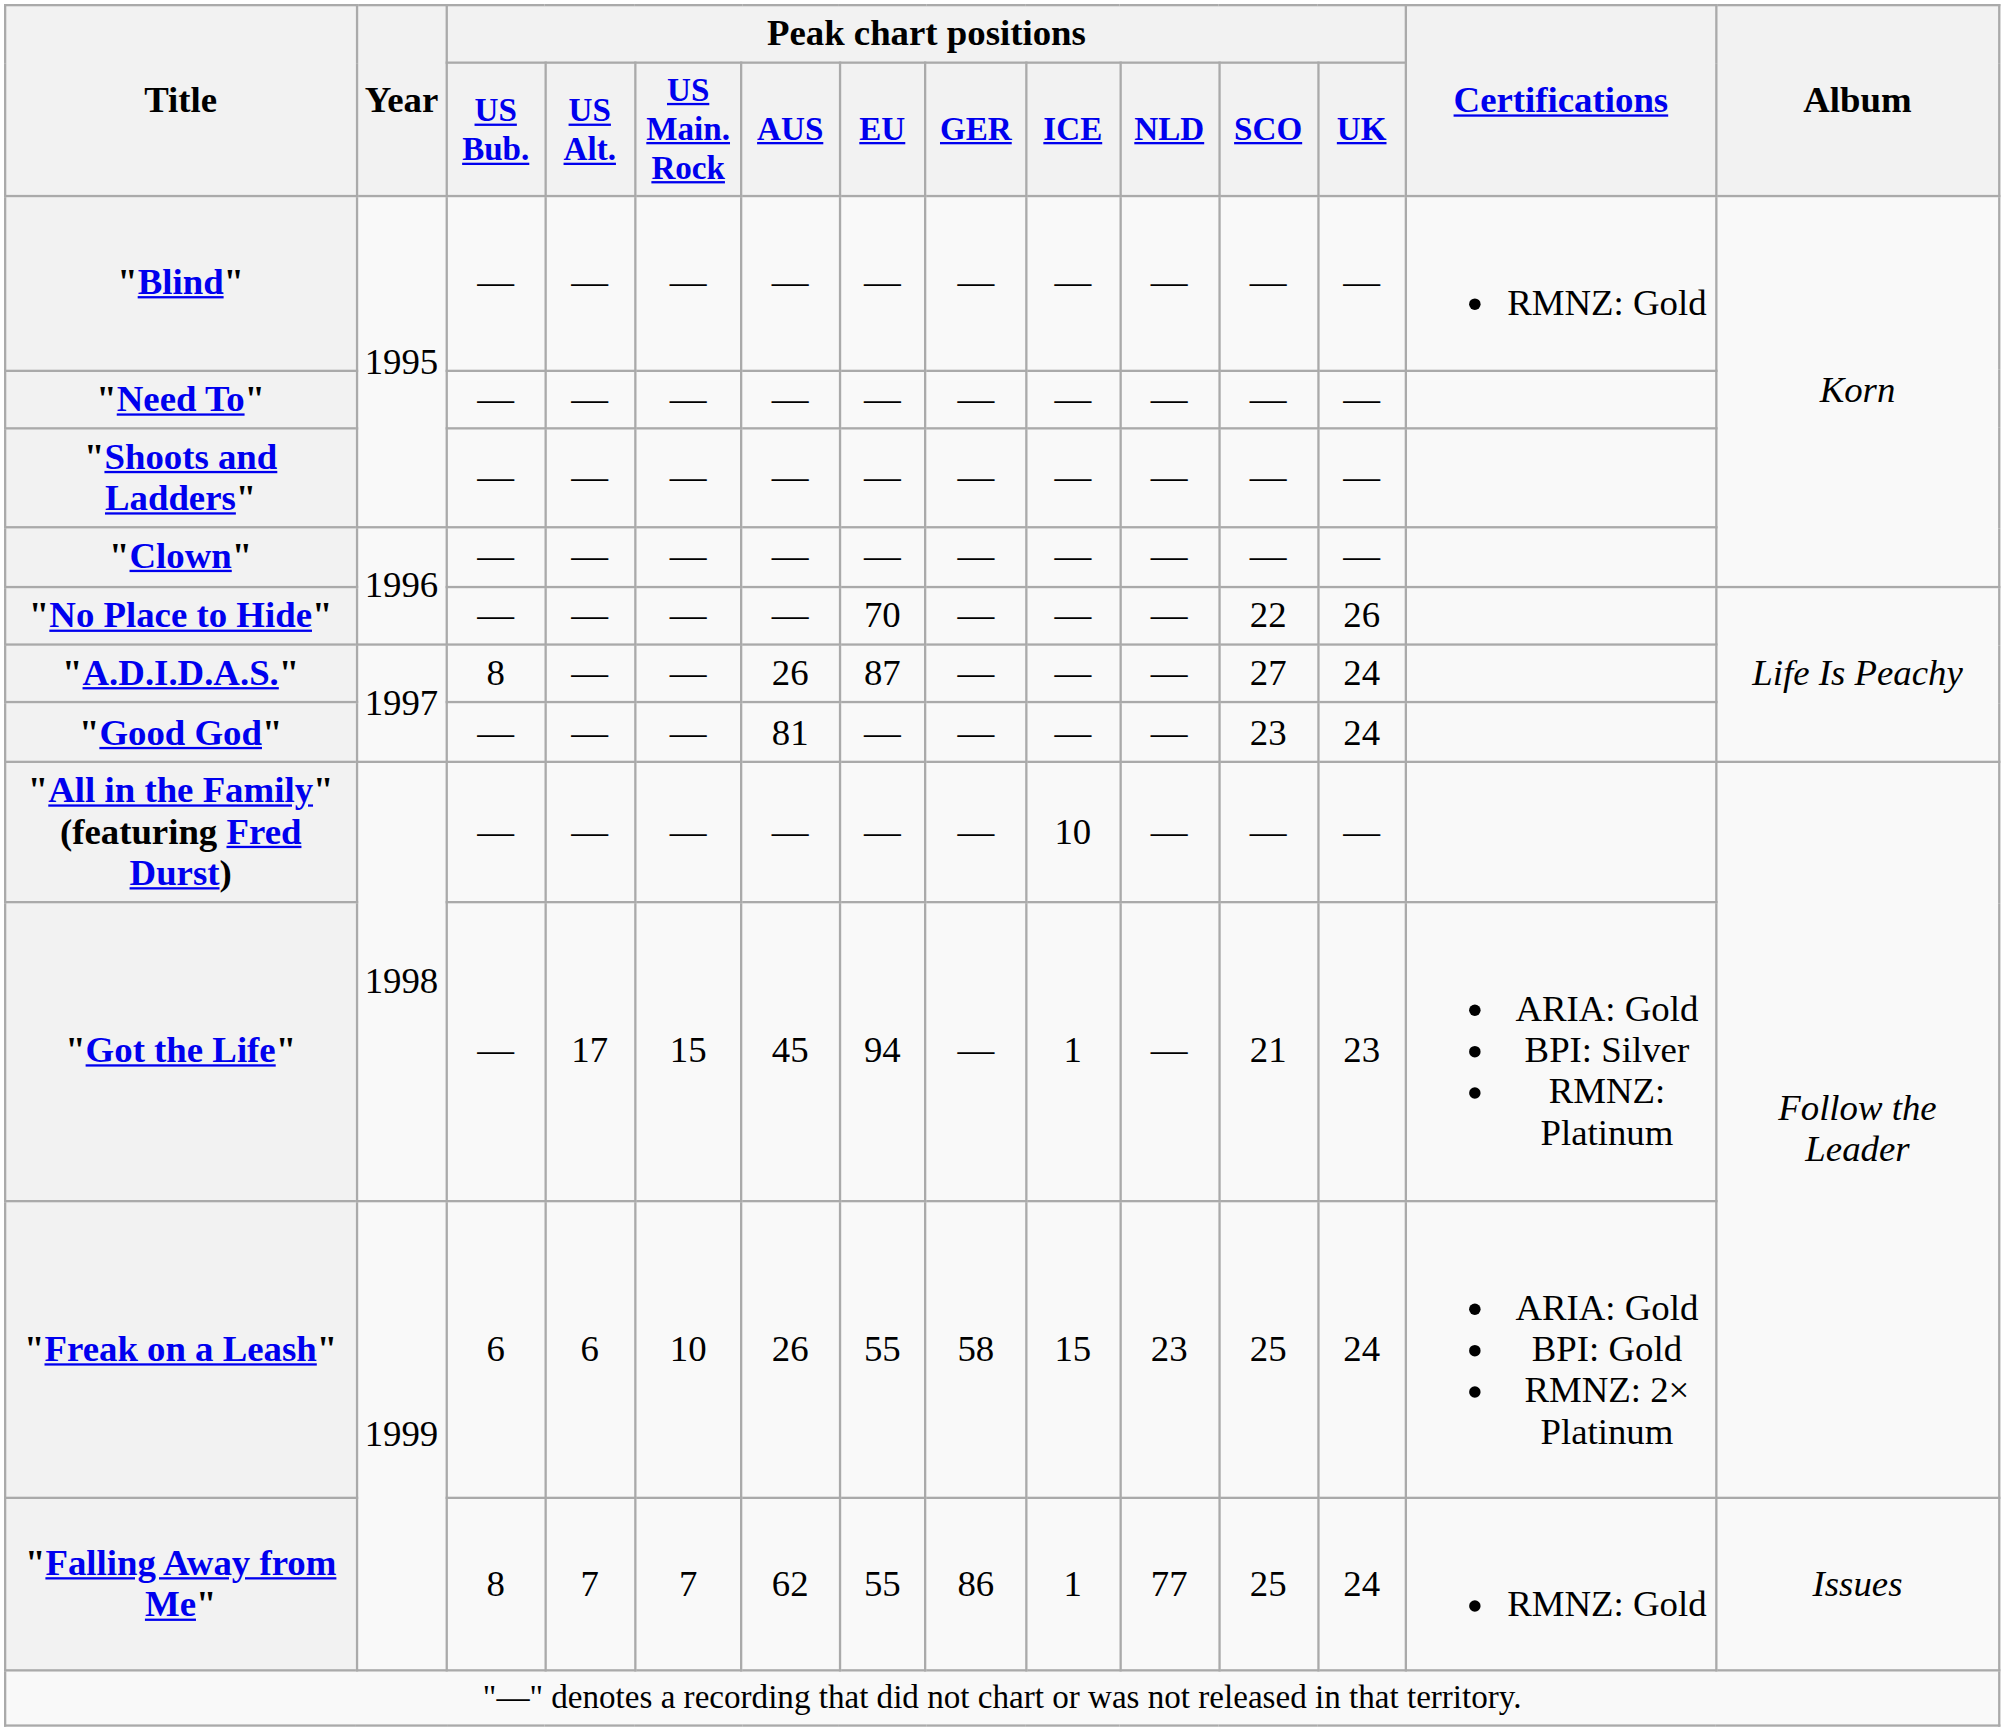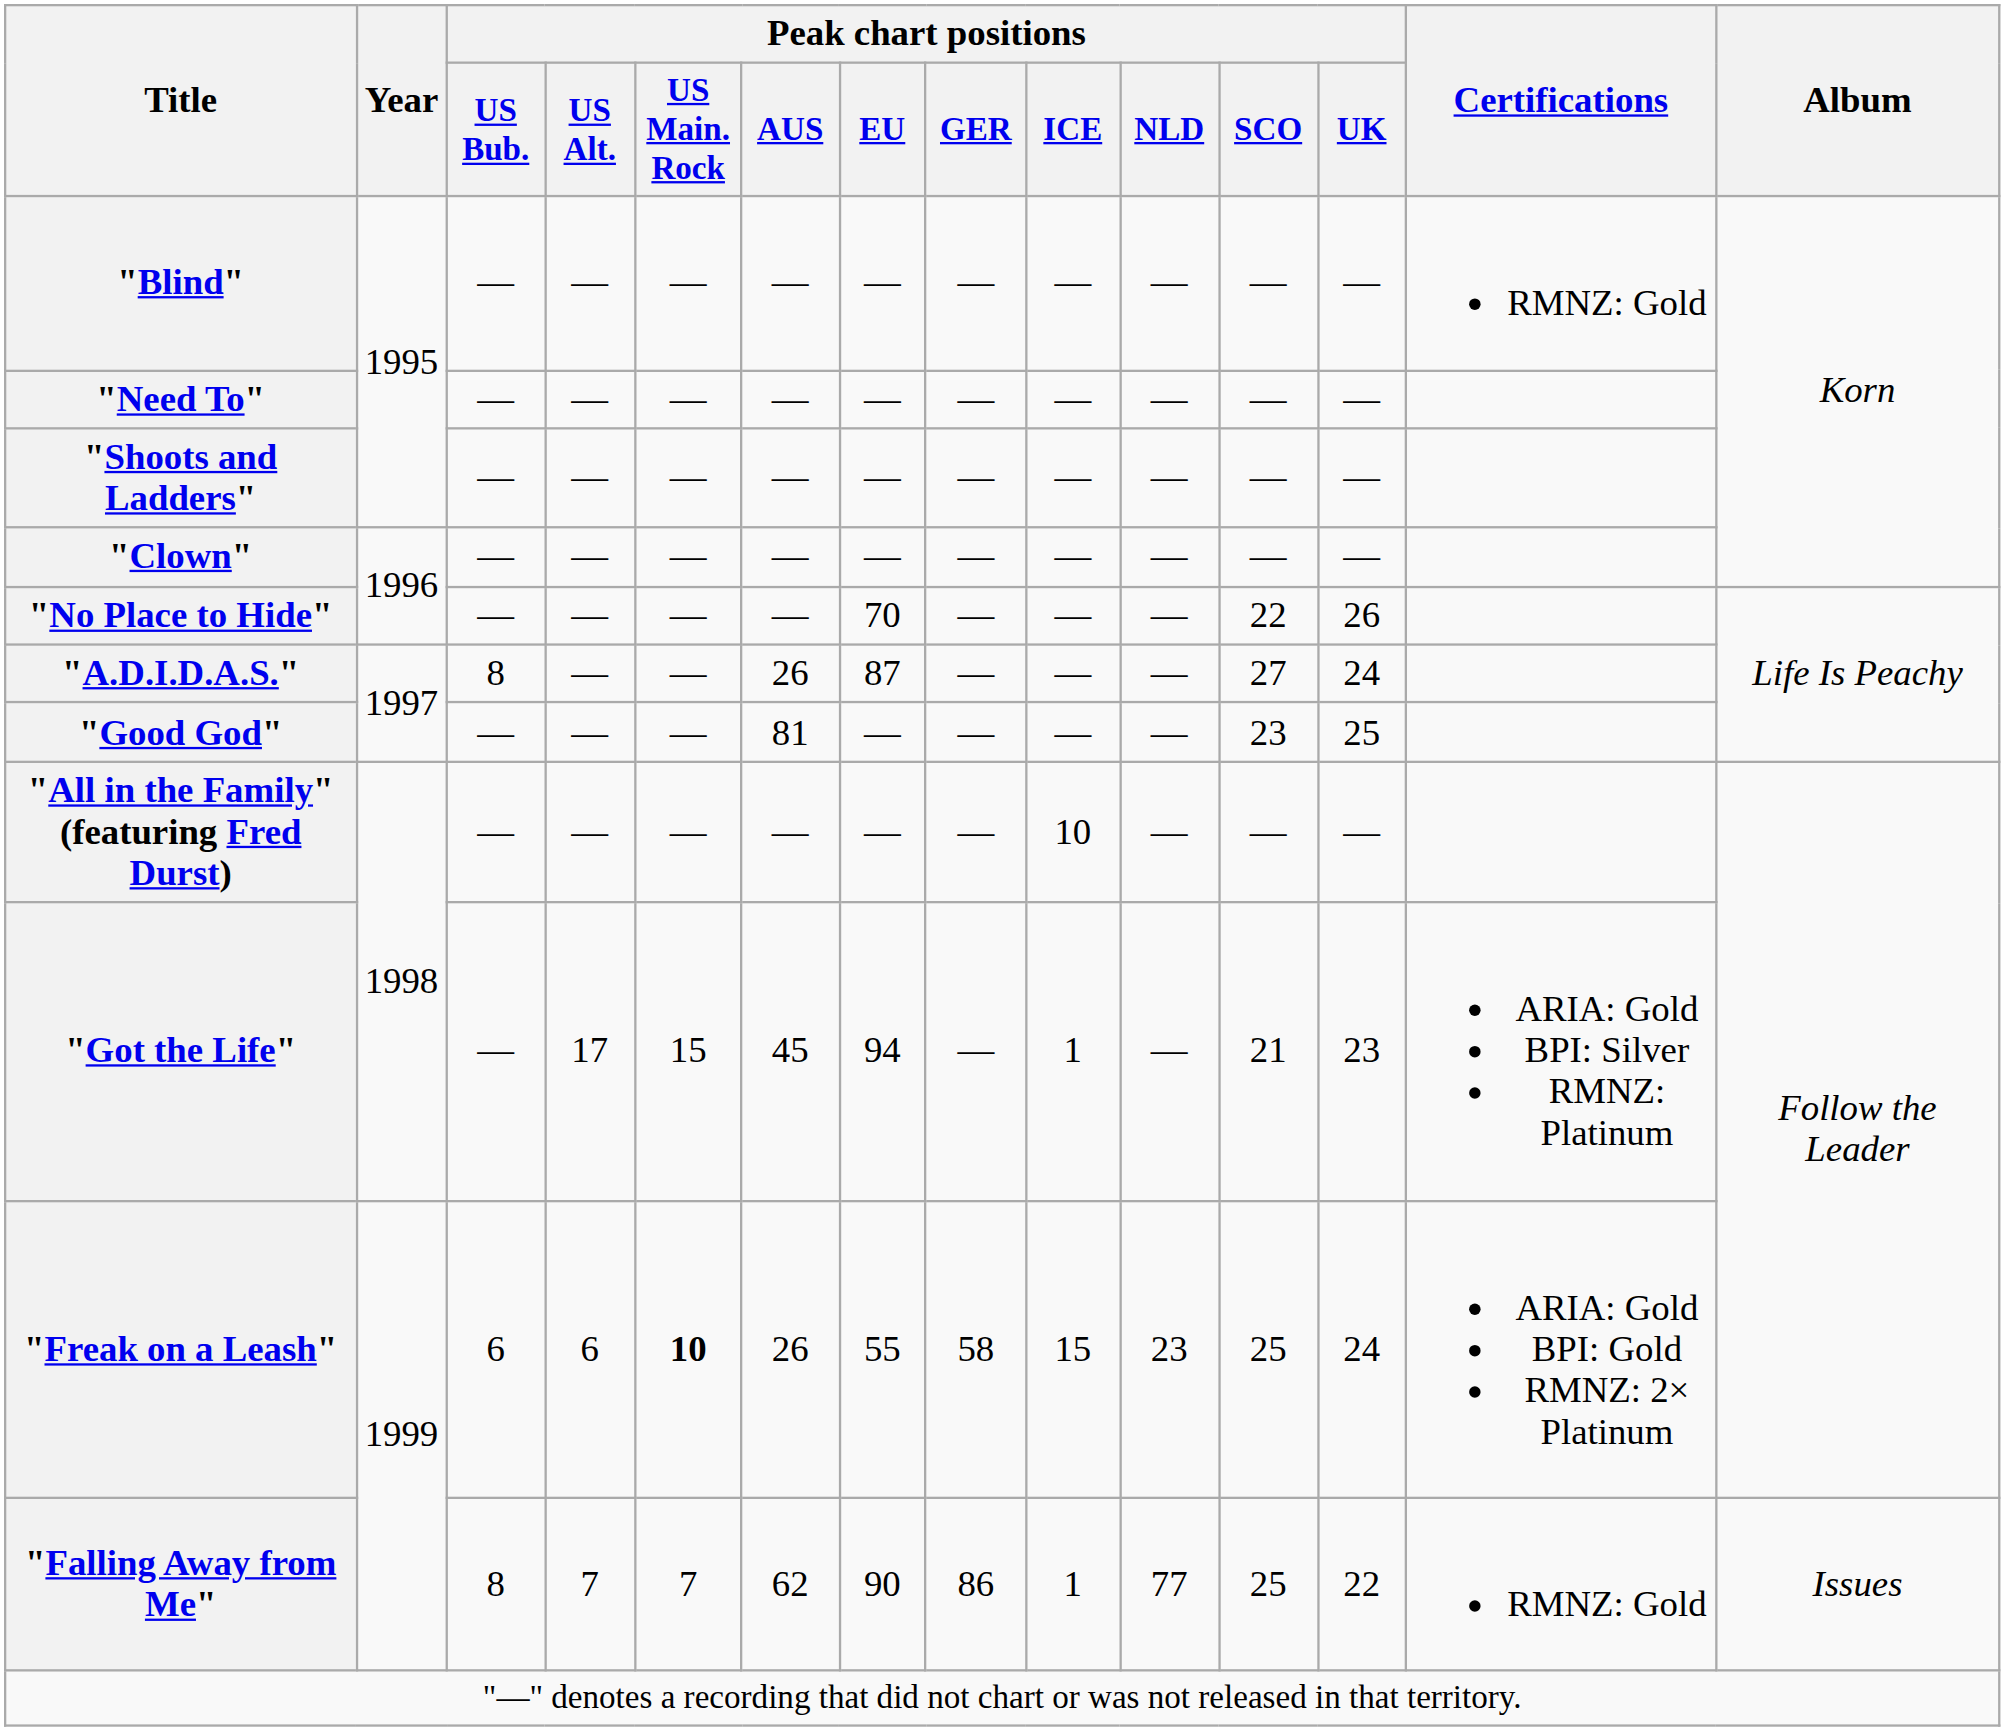(1362, 731) 24 -> (1362, 731) 25
(688, 1348) normal -> (688, 1348) bold
(882, 1583) 55 -> (882, 1583) 90
(1362, 1583) 24 -> (1362, 1583) 22
